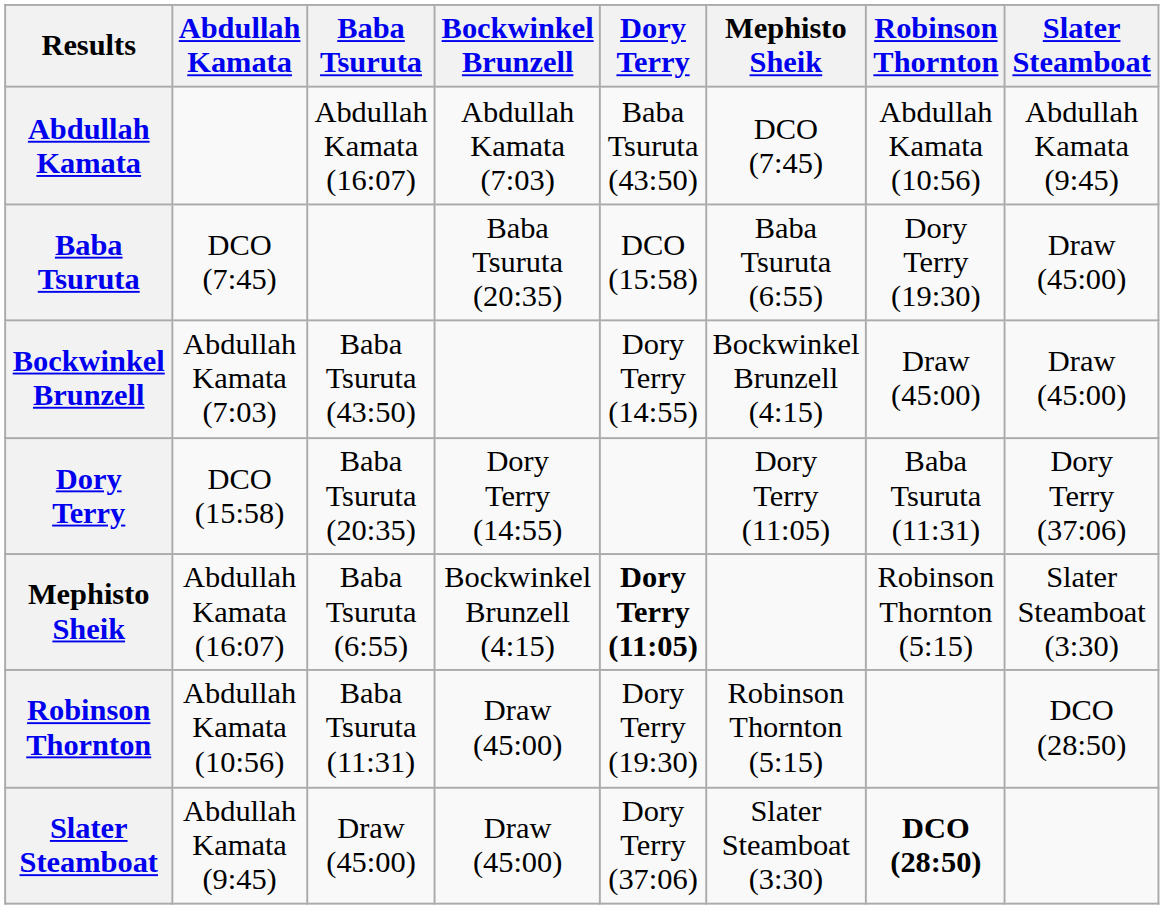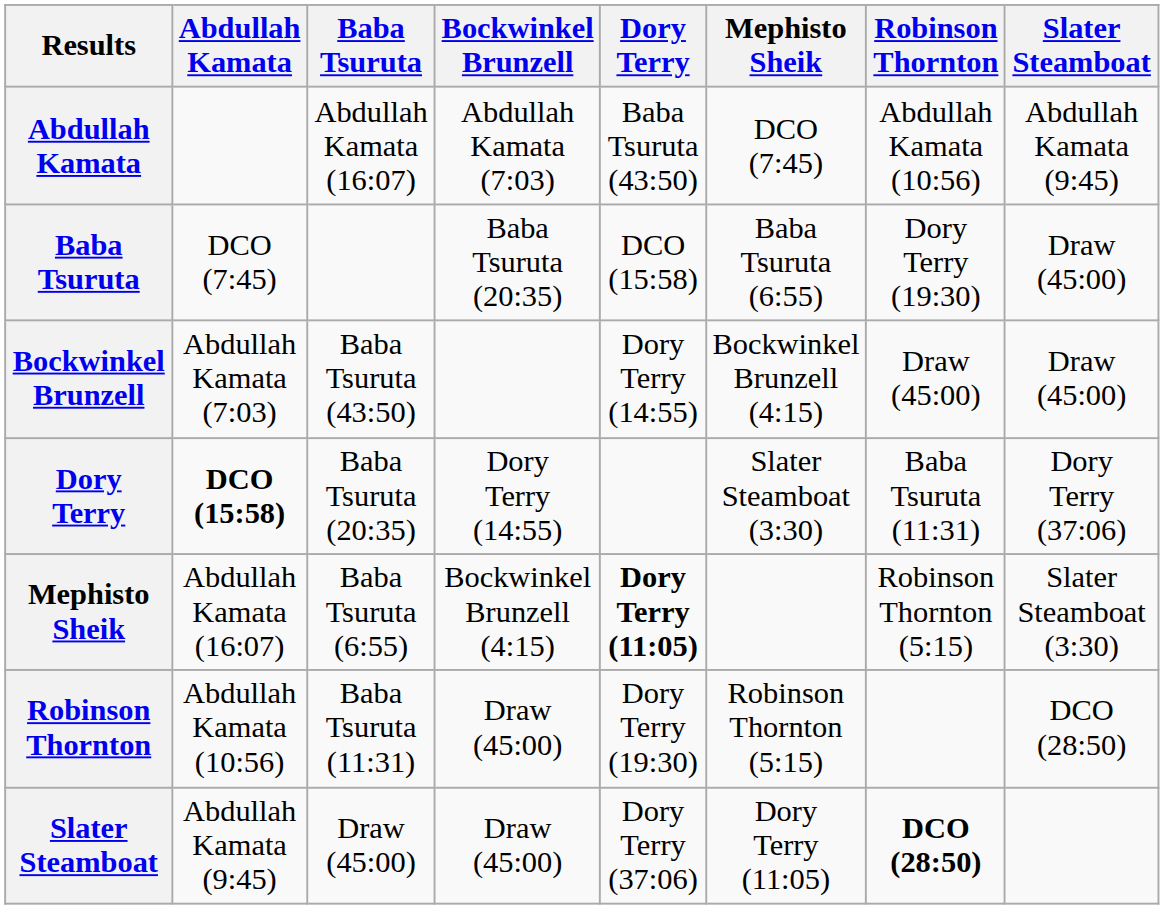(240, 495) normal -> (240, 495) bold
(786, 495) Dory Terry (11:05) -> (786, 495) Slater Steamboat (3:30)
(786, 844) Slater Steamboat (3:30) -> (786, 844) Dory Terry (11:05)
